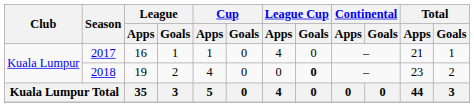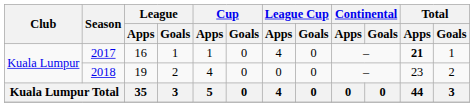(417, 53) normal -> (417, 53) bold
(314, 72) bold -> (314, 72) normal
